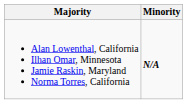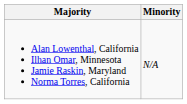(151, 64) bold -> (151, 64) normal
